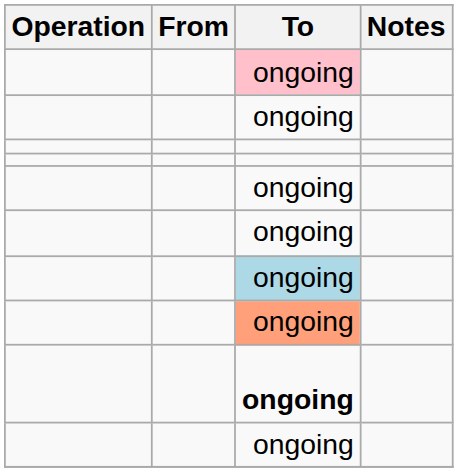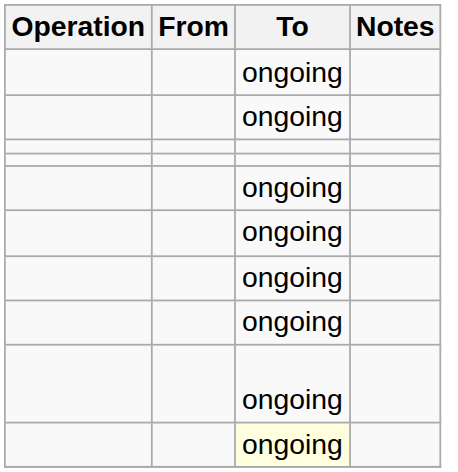(303, 71) pink background -> (292, 71) no background
(303, 277) lightblue background -> (292, 277) no background
(303, 322) lightsalmon background -> (292, 322) no background
(298, 399) bold -> (292, 399) normal
(303, 444) no background -> (292, 444) lightyellow background
